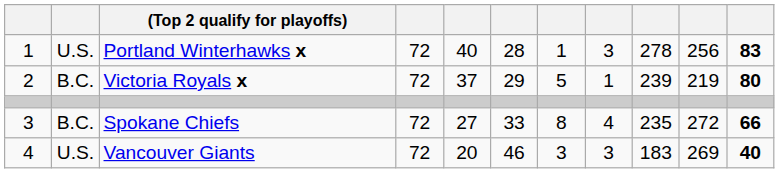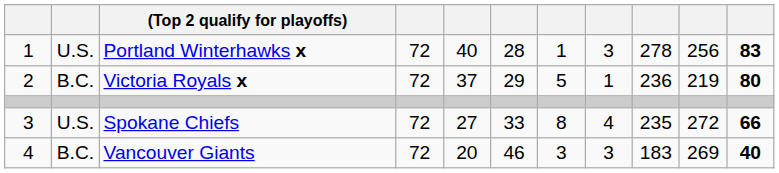(656, 80) 239 -> (656, 80) 236
(75, 122) B.C. -> (75, 122) U.S.
(75, 152) U.S. -> (75, 152) B.C.
